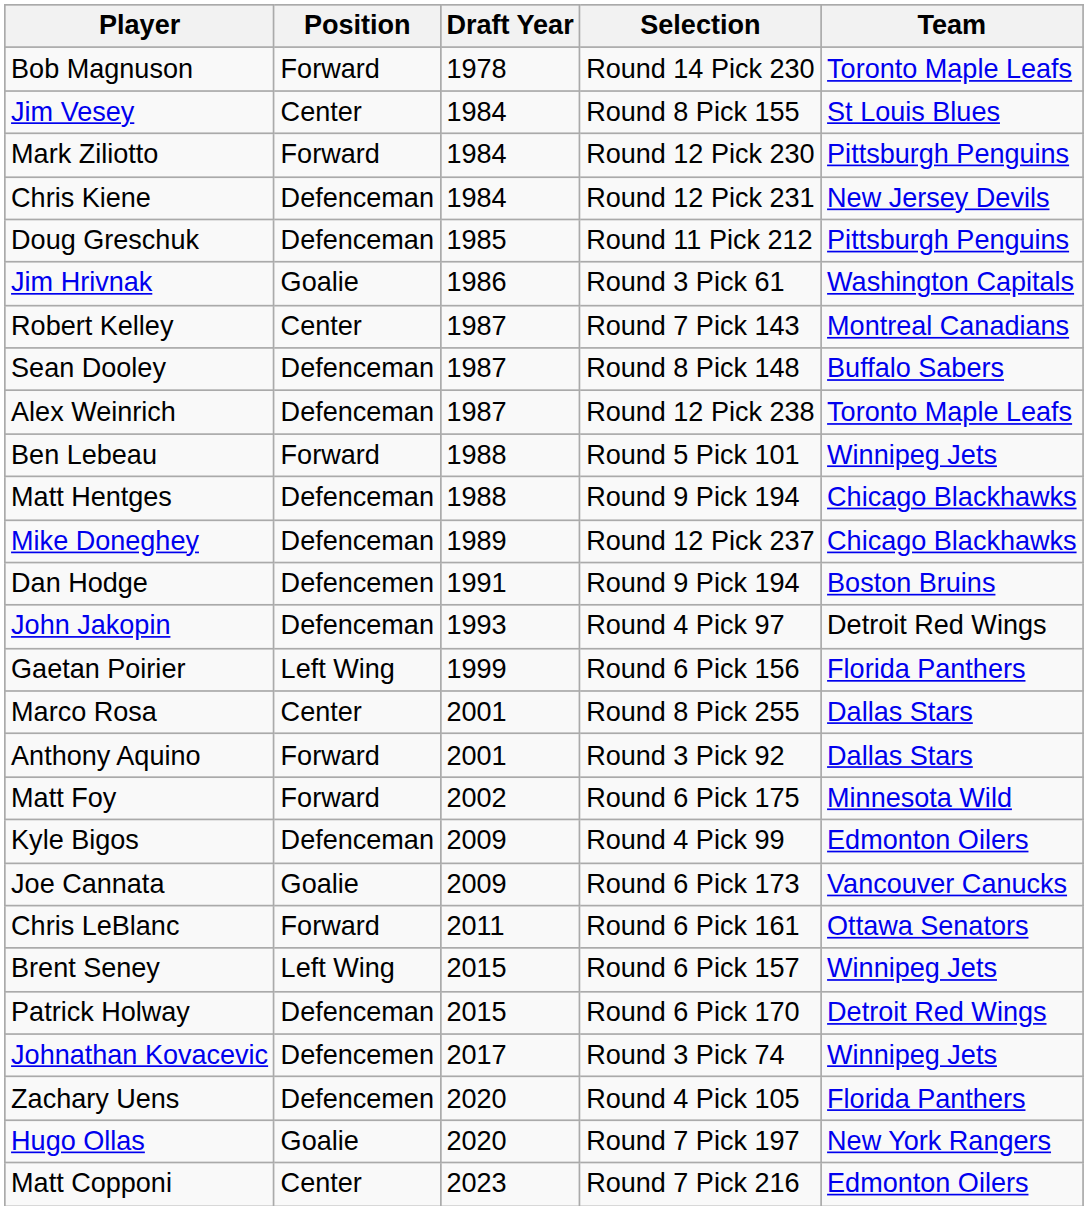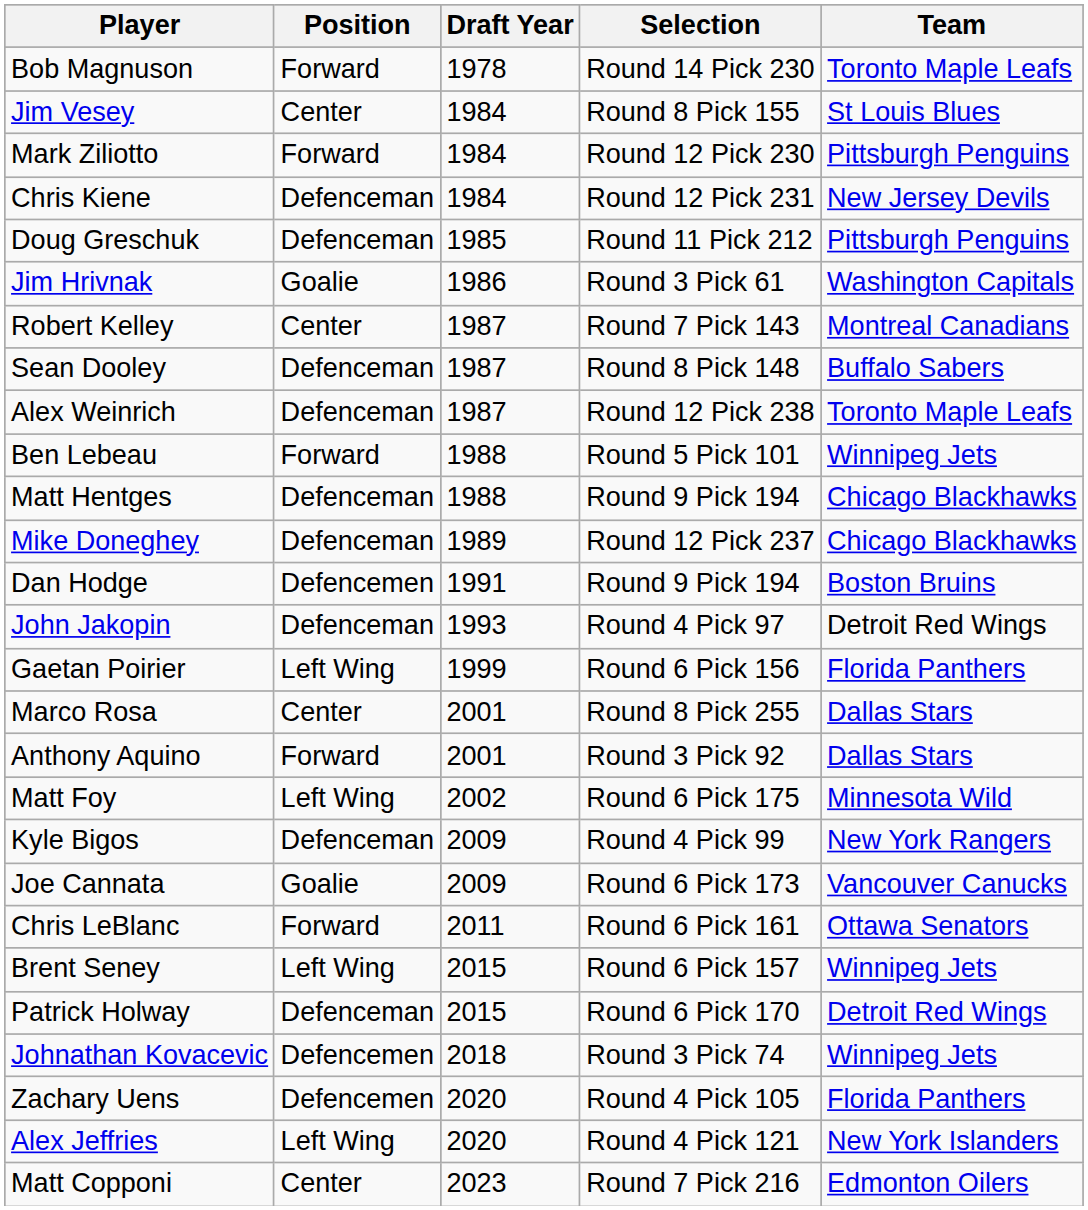(330, 797) Forward -> (338, 797) Left Wing
(928, 840) Edmonton Oilers -> (939, 840) New York Rangers
(476, 1055) 2017 -> (476, 1055) 2018
+ row: (84, 1140)
- row: (78, 1140)
